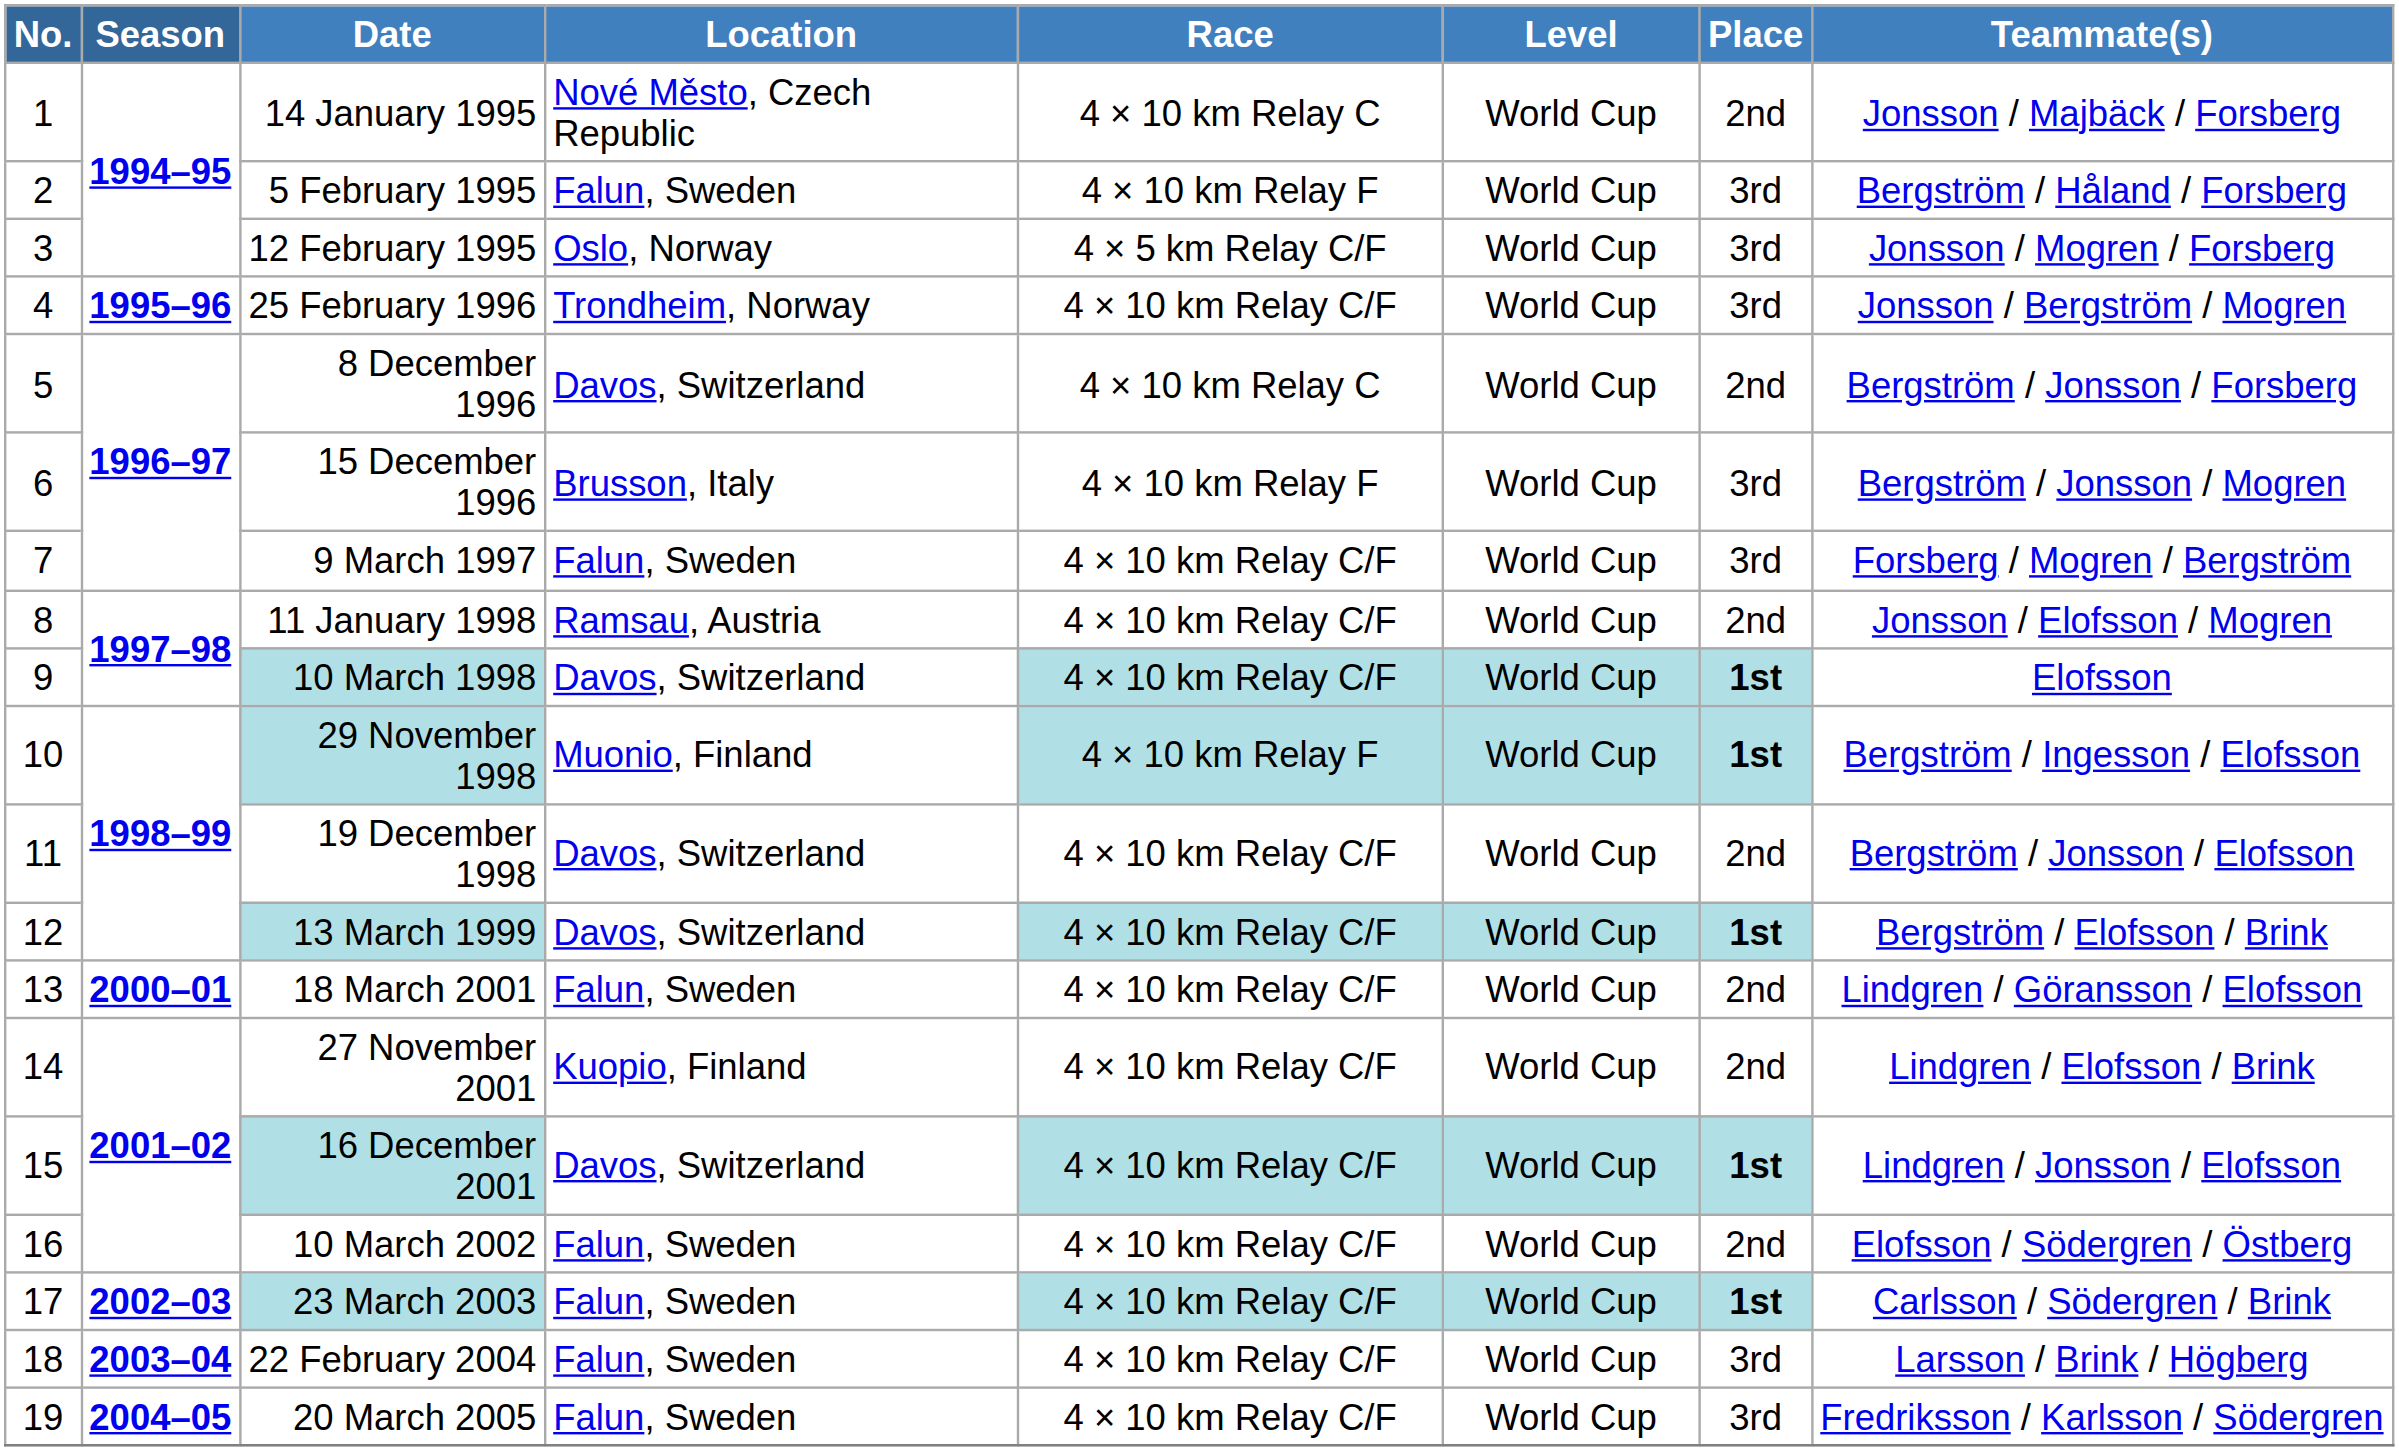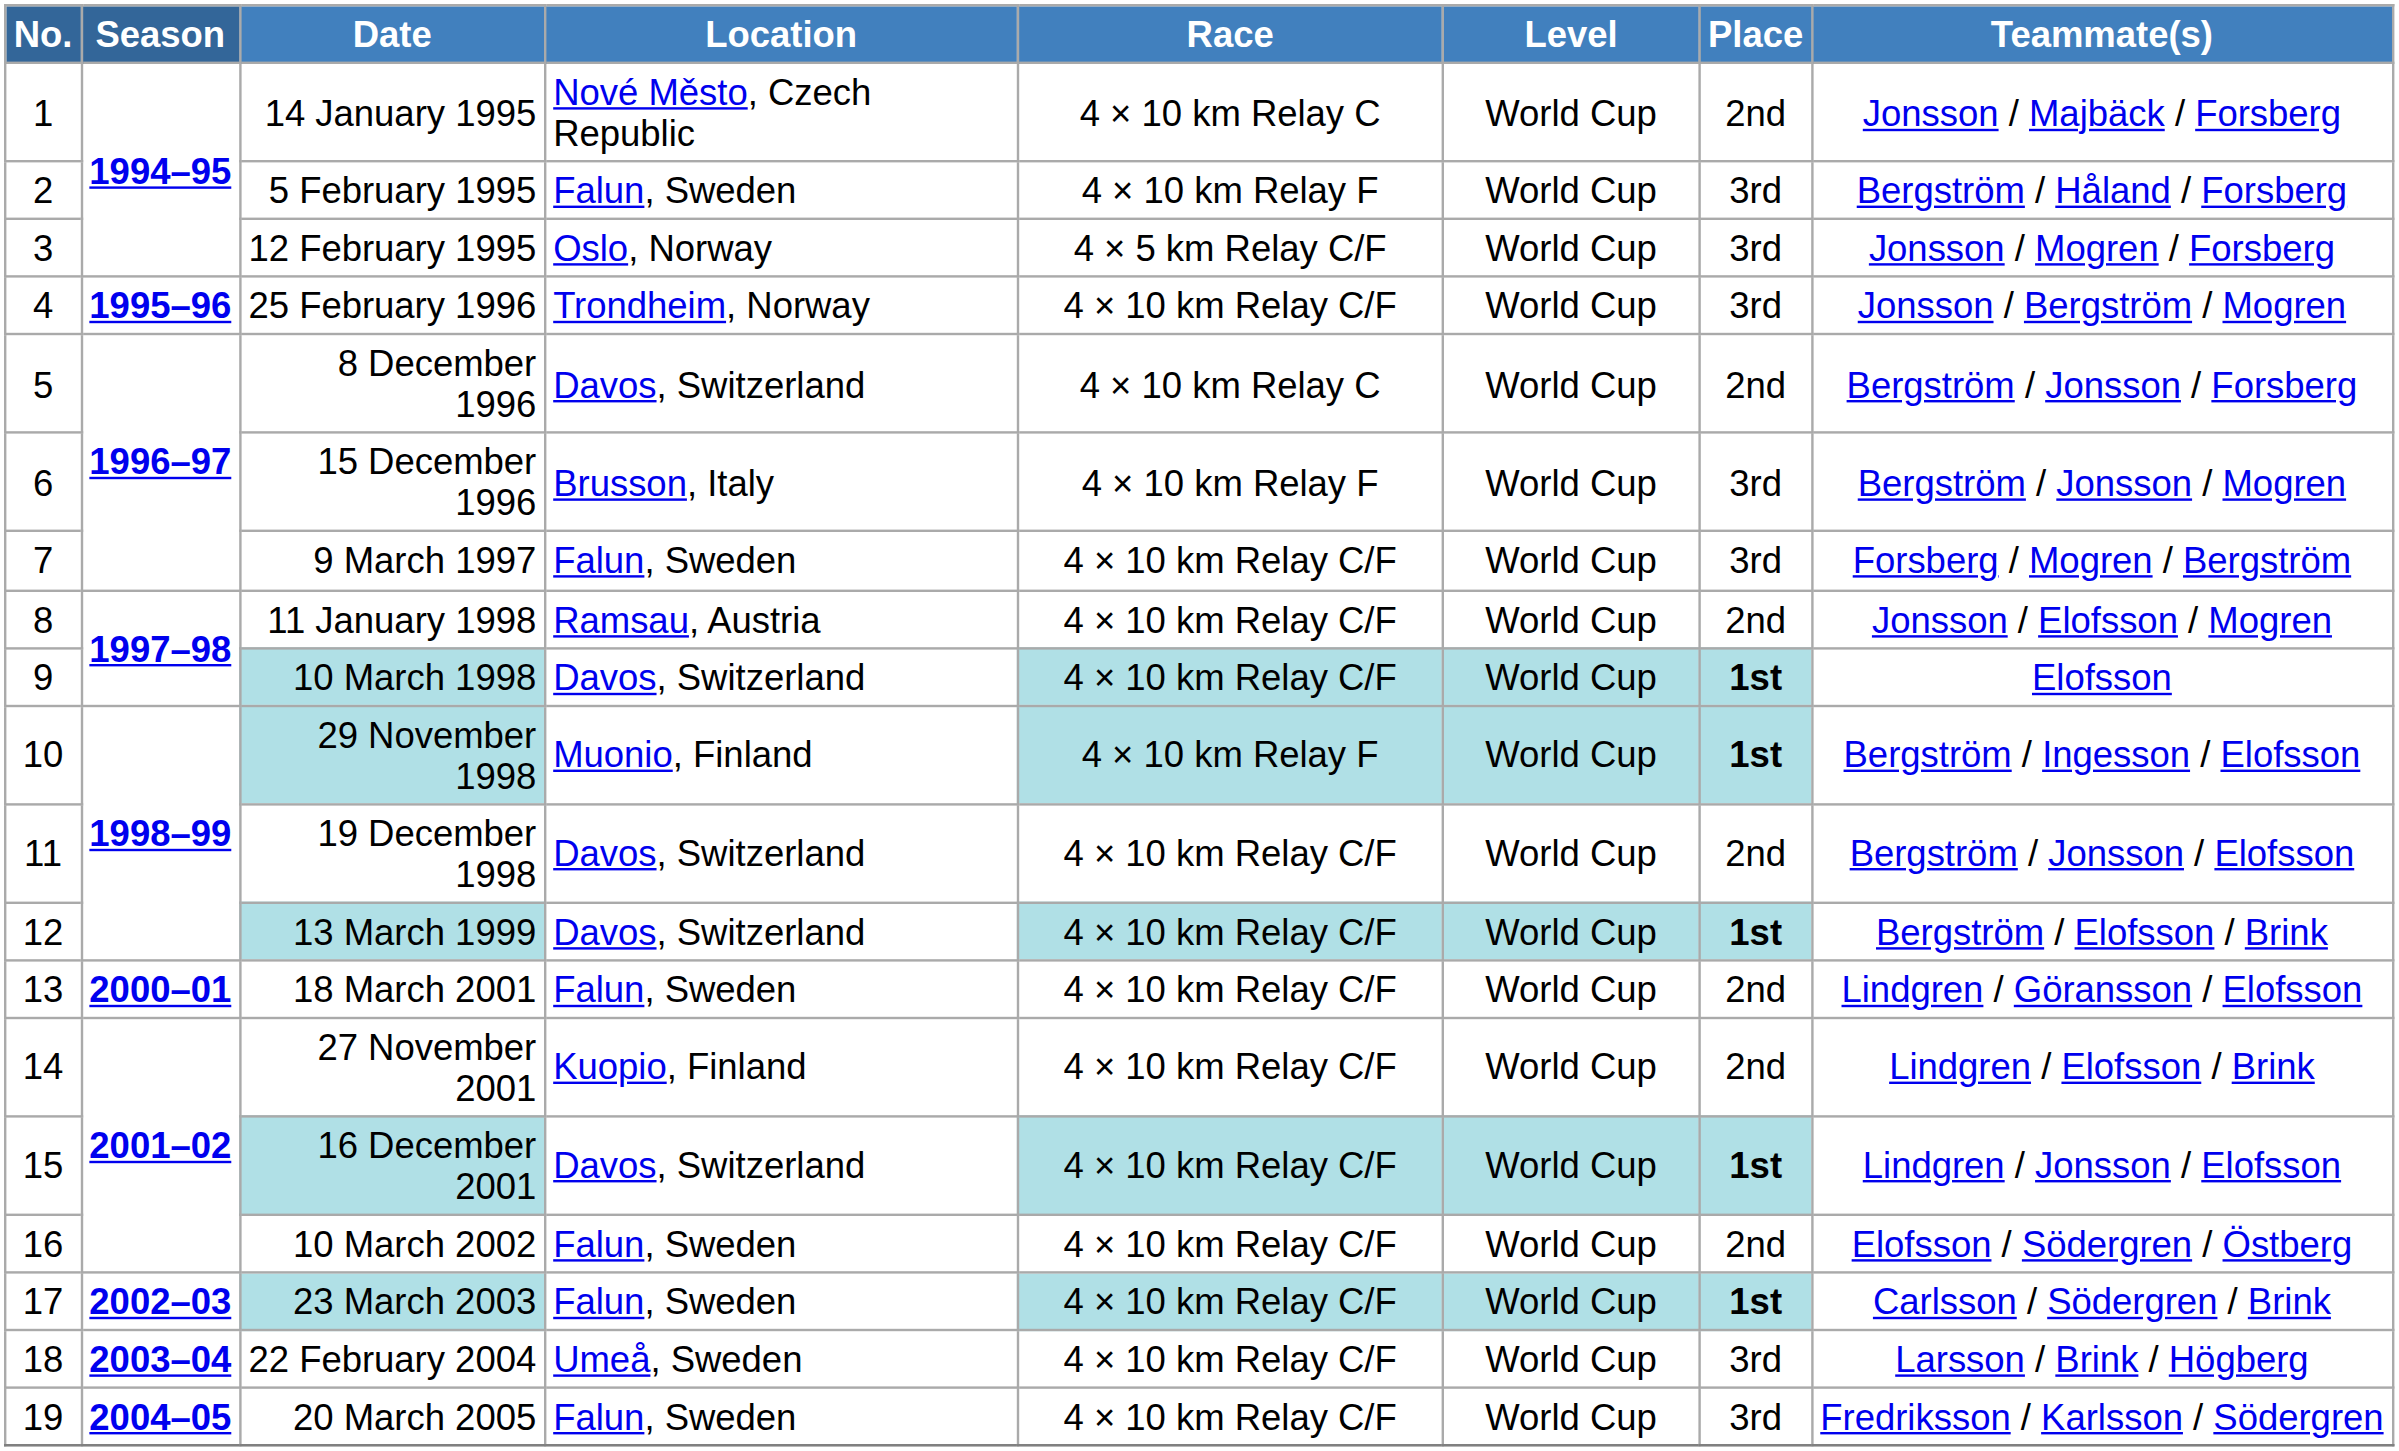(675, 1359) Falun, Sweden -> (678, 1359) Umeå, Sweden
